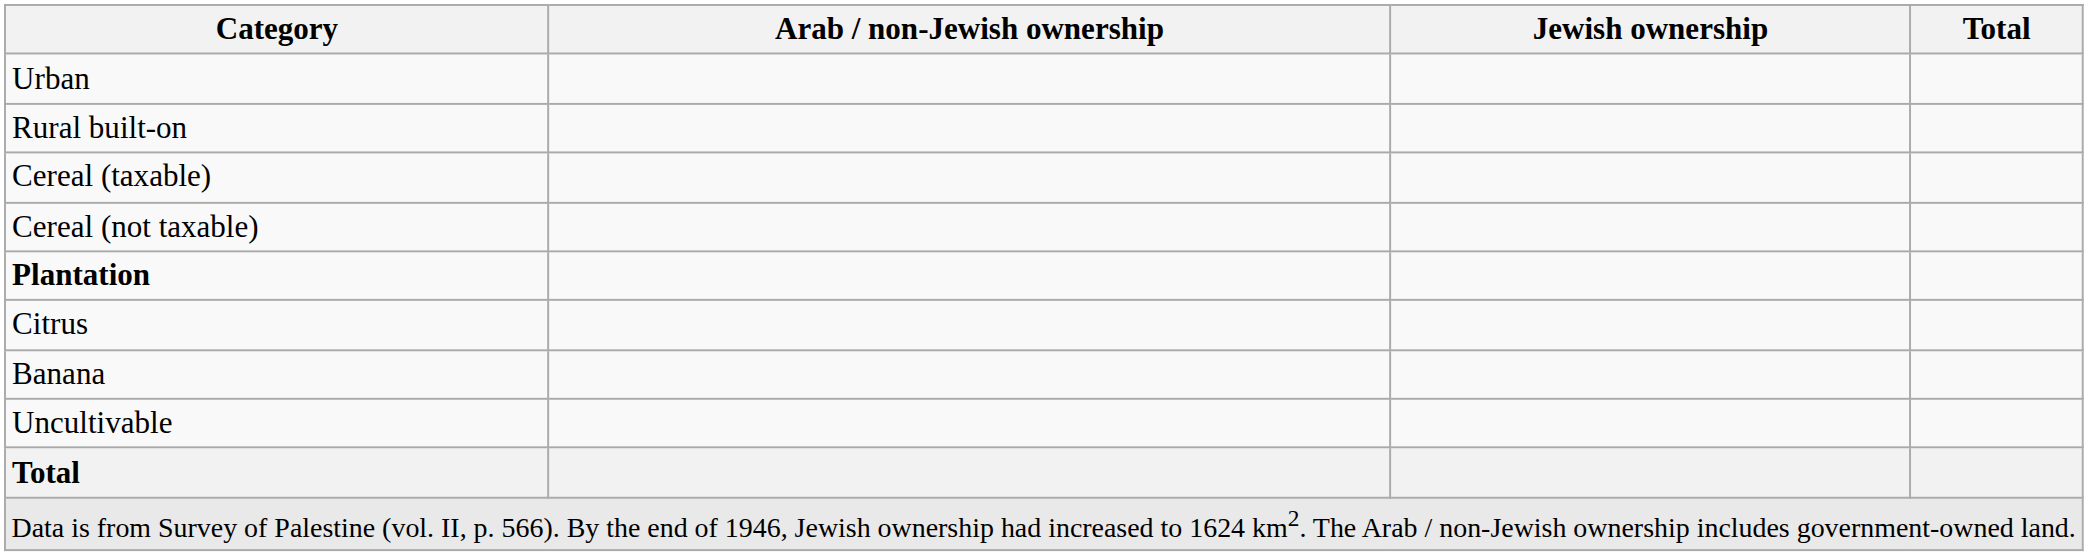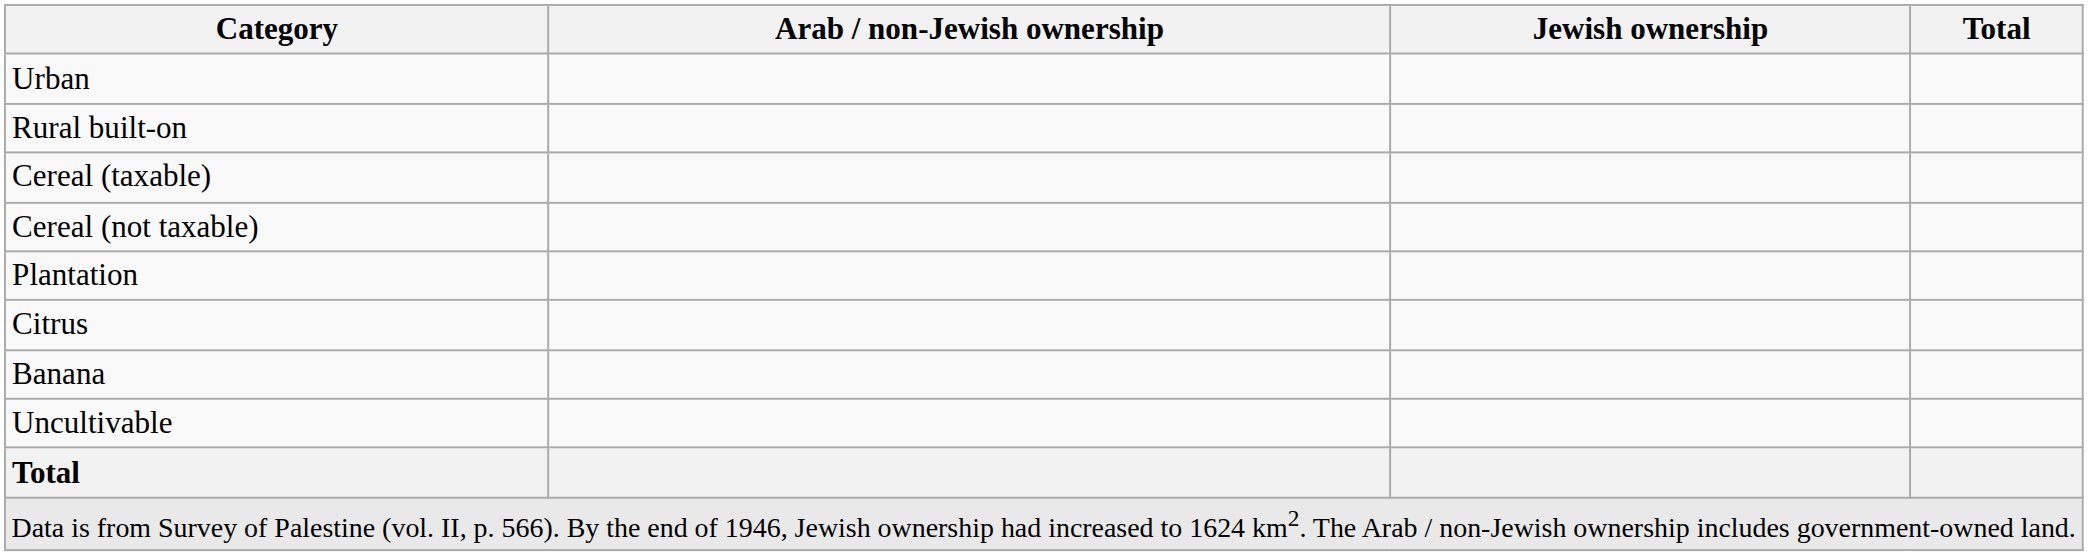(81, 275) bold -> (75, 275) normal
